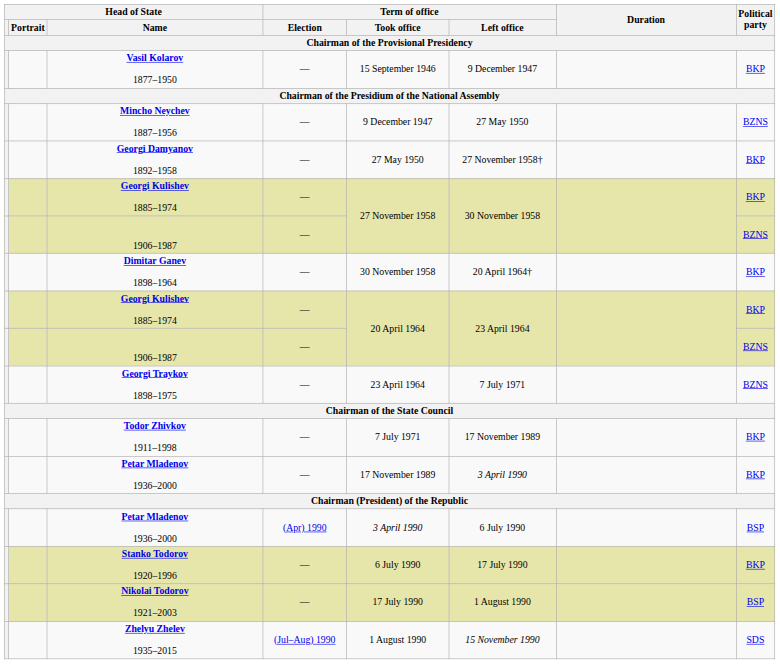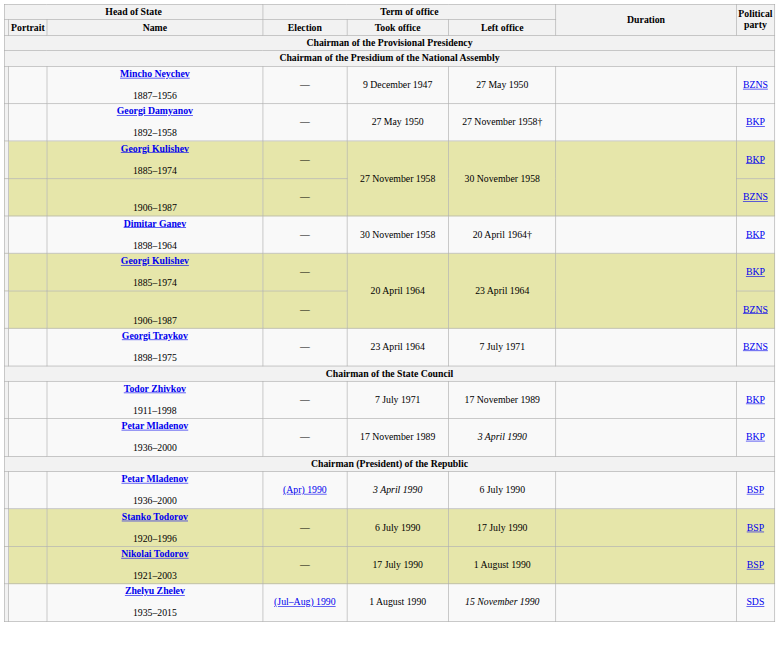- row: (155, 69)
(755, 565) BKP -> (755, 527) BSP
